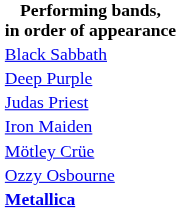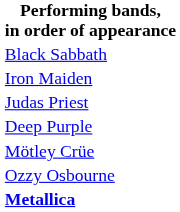(49, 78) Deep Purple -> (49, 78) Iron Maiden
(49, 126) Iron Maiden -> (49, 126) Deep Purple
